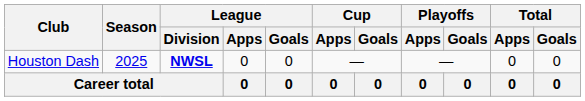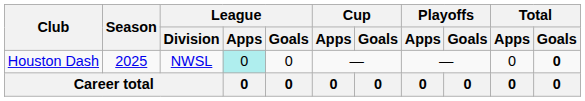(192, 61) bold -> (192, 61) normal
(244, 61) no background -> (244, 61) paleturquoise background
(557, 61) normal -> (557, 61) bold
